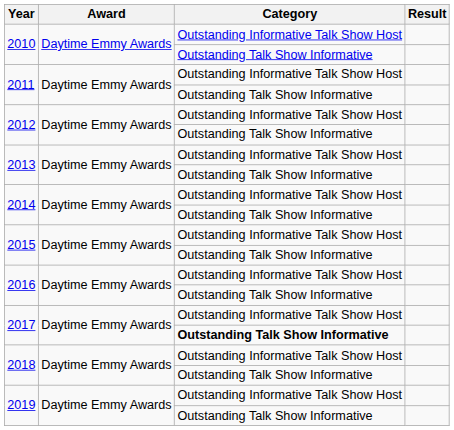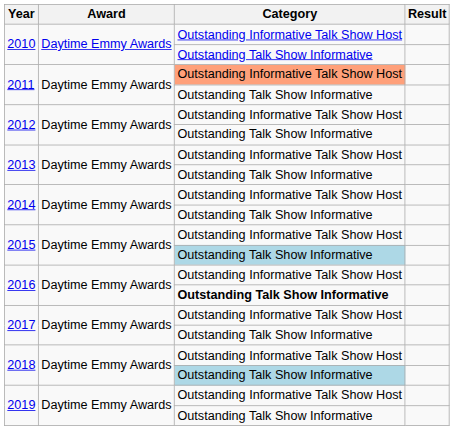(290, 74) no background -> (290, 74) lightsalmon background
(275, 255) no background -> (275, 255) lightblue background
(275, 295) normal -> (283, 295) bold
(283, 335) bold -> (275, 335) normal
(275, 375) no background -> (275, 375) lightblue background
